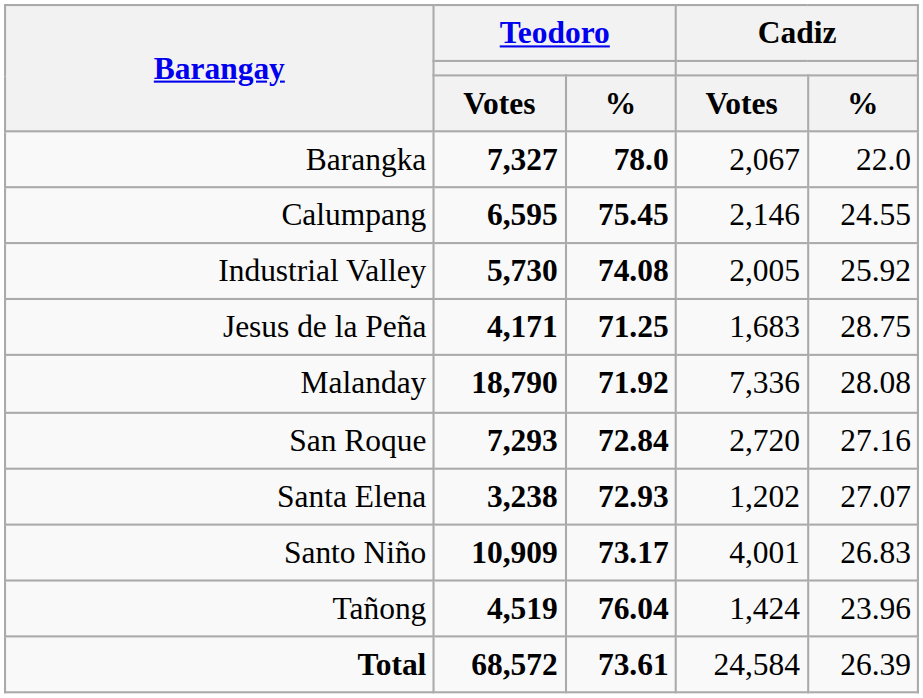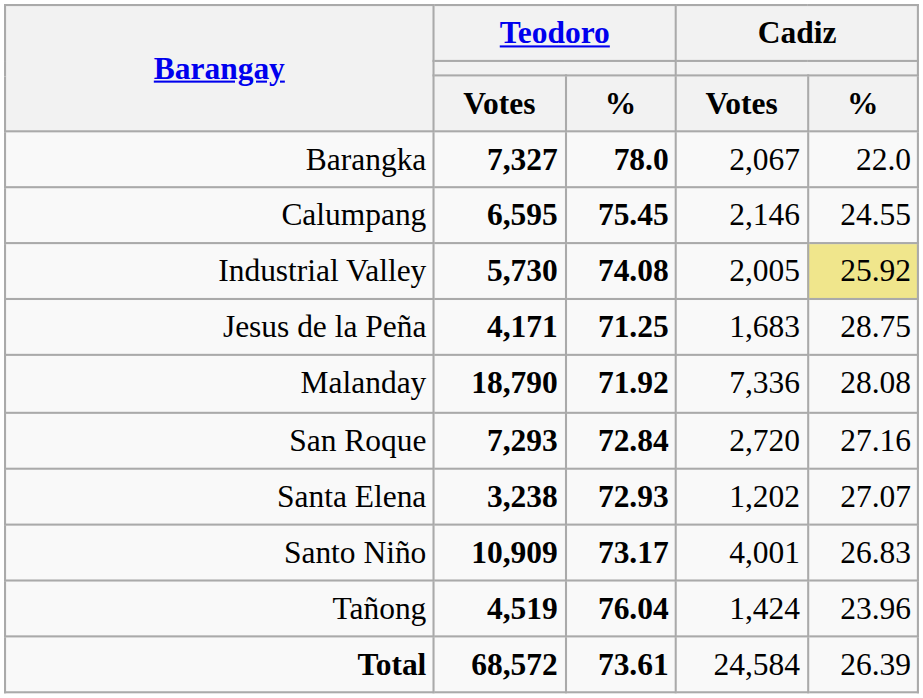(876, 271) no background -> (876, 271) khaki background
